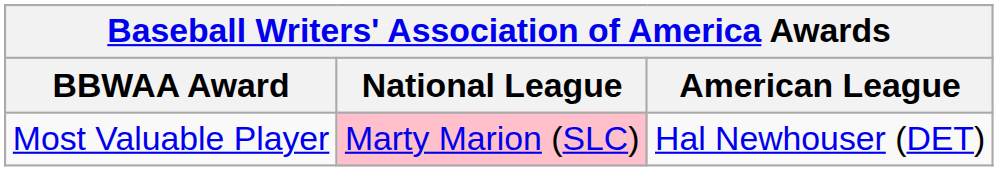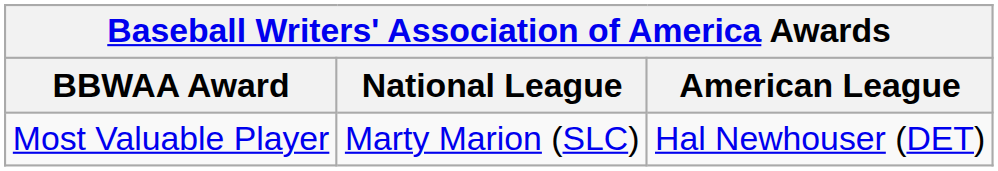(492, 138) pink background -> (492, 138) no background
